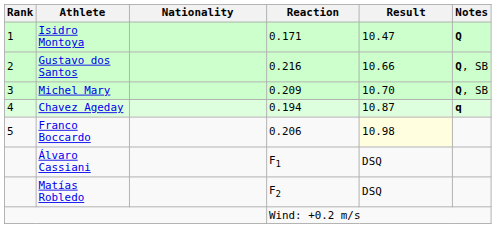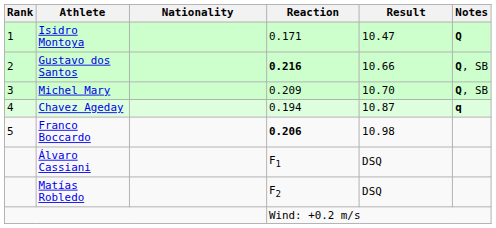(285, 67) normal -> (285, 67) bold
(285, 132) normal -> (285, 132) bold
(378, 132) lightyellow background -> (378, 132) no background
